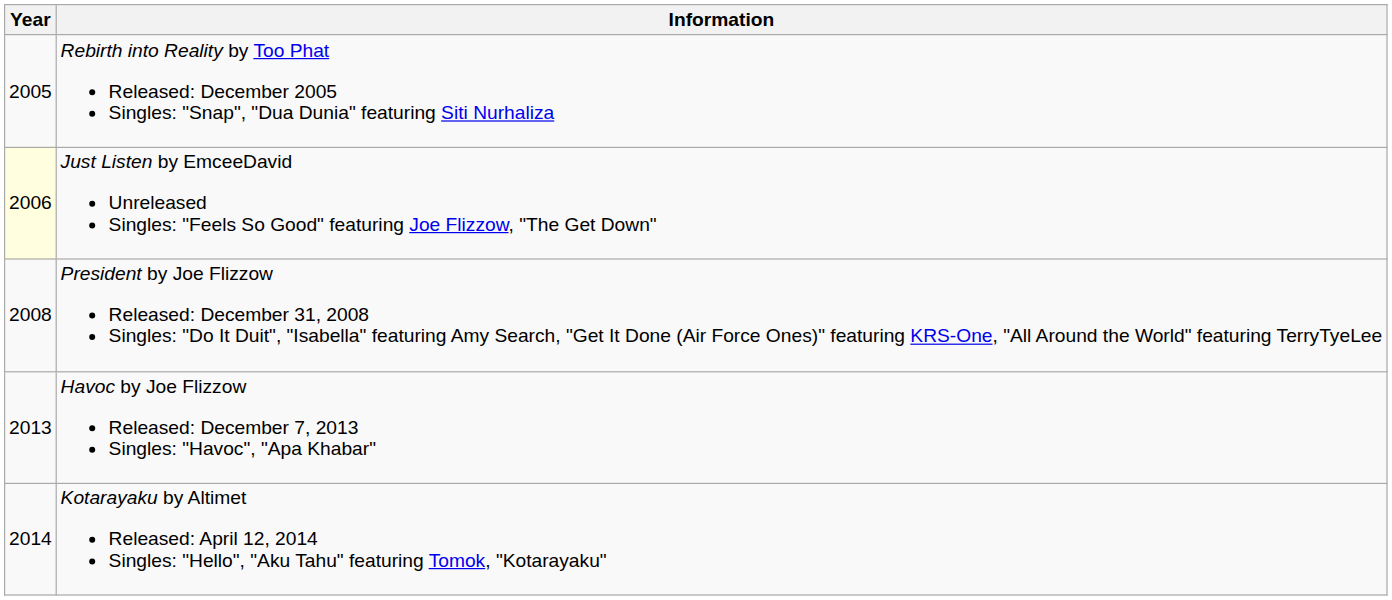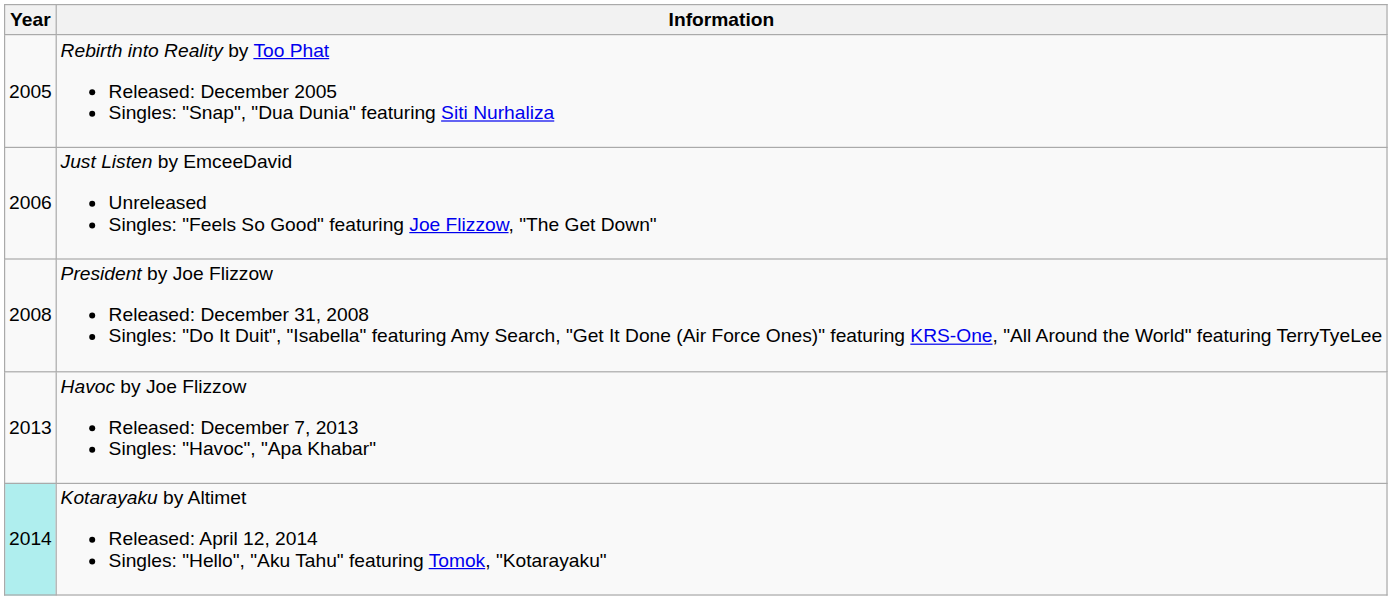(30, 203) lightyellow background -> (30, 203) no background
(30, 539) no background -> (30, 539) paleturquoise background
